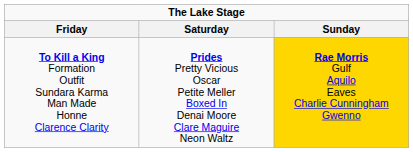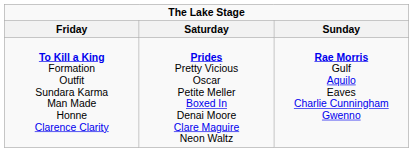(341, 86) gold background -> (341, 86) no background
